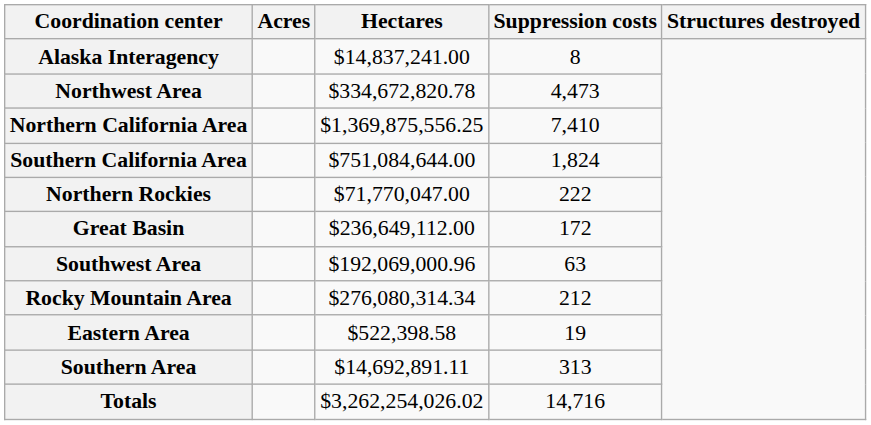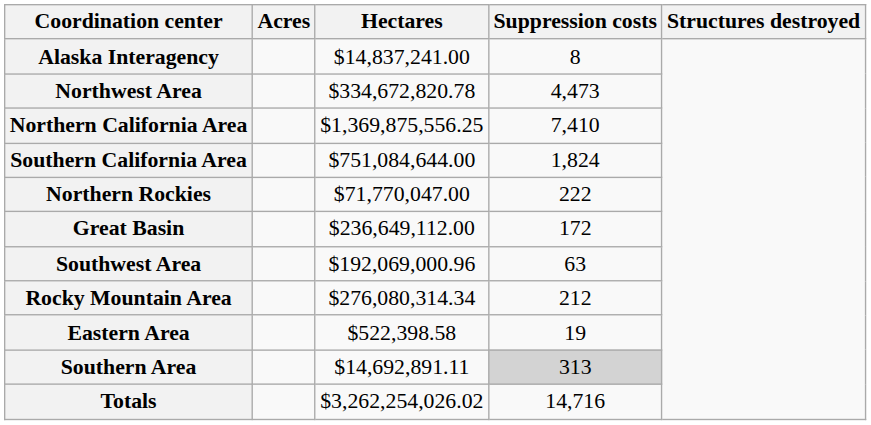(575, 366) no background -> (575, 366) lightgrey background
